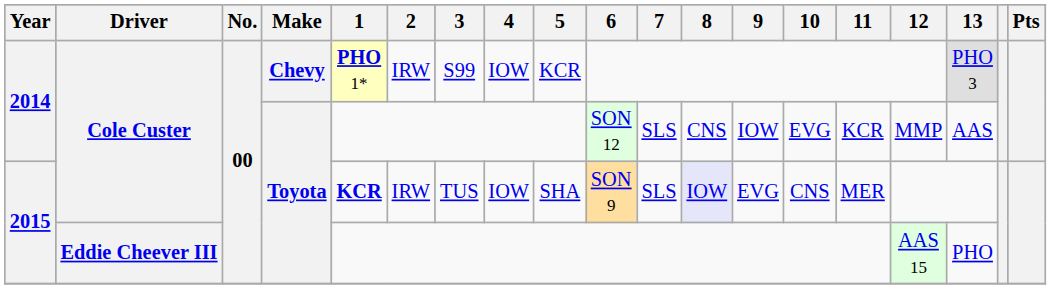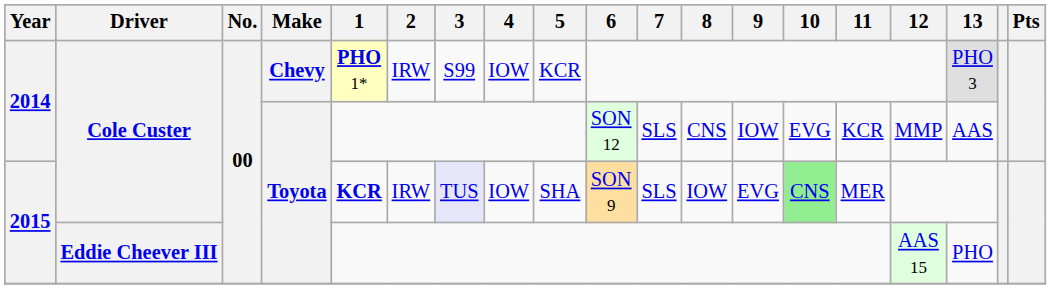(459, 191) no background -> (459, 191) lavender background
(707, 191) lavender background -> (707, 191) no background
(810, 191) no background -> (810, 191) lightgreen background
